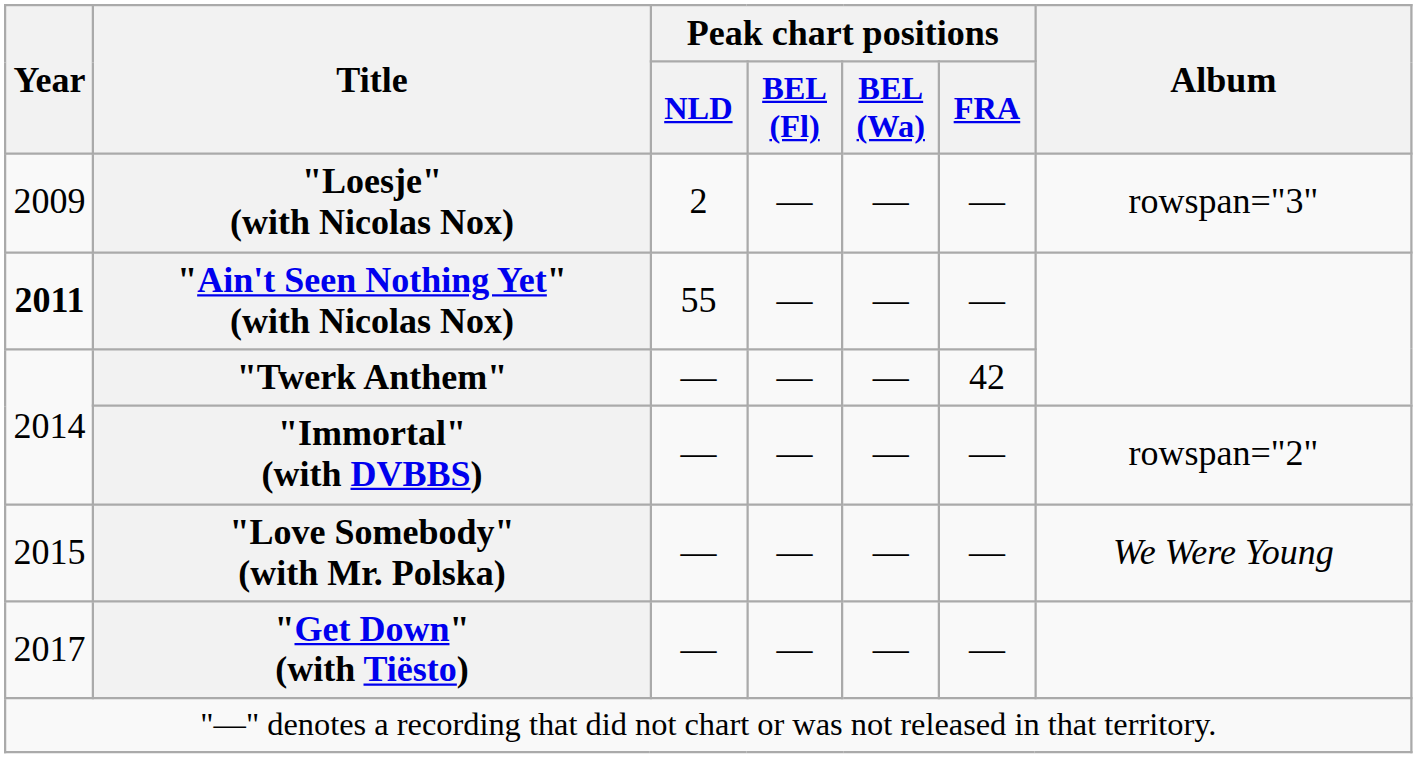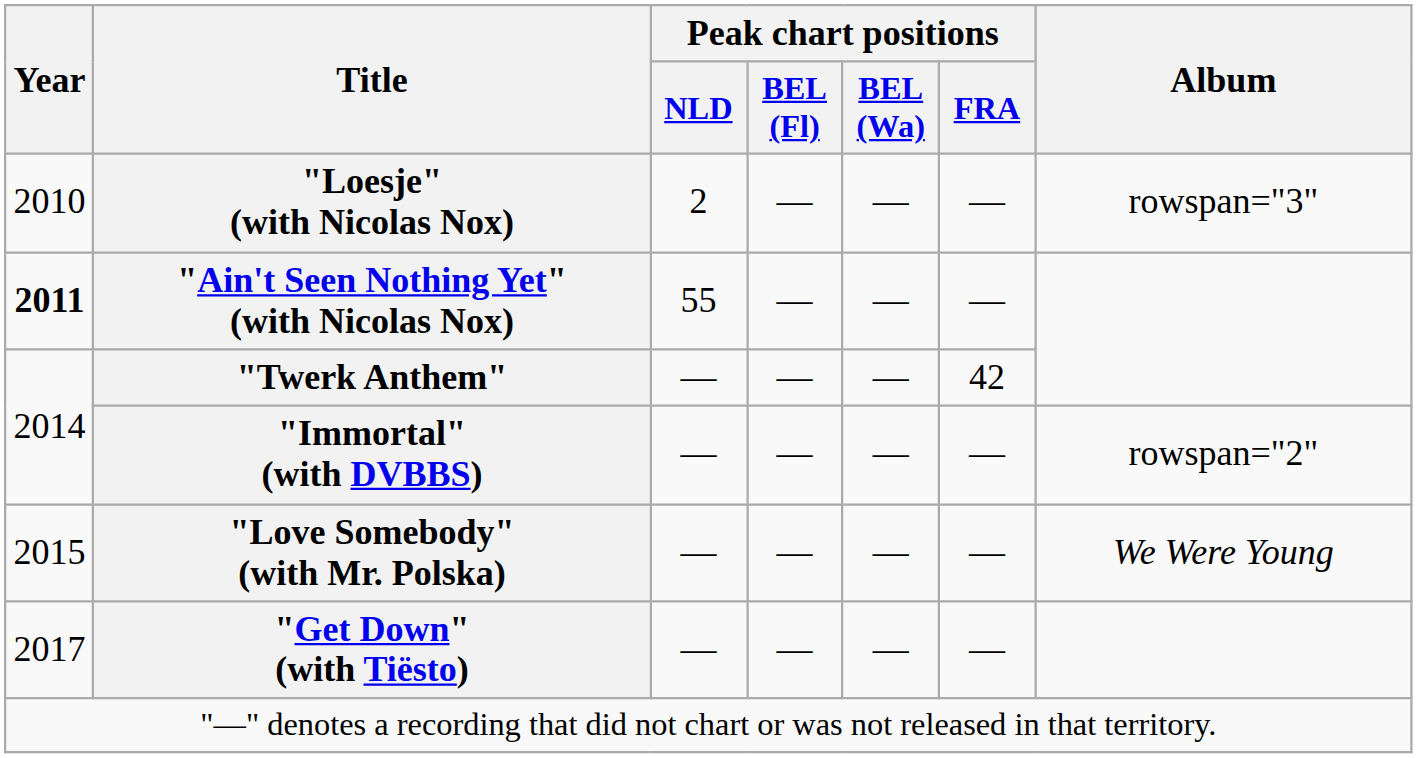(49, 202) 2009 -> (49, 202) 2010
